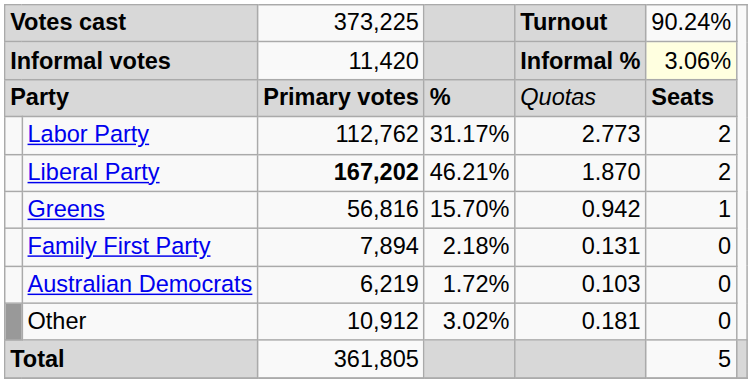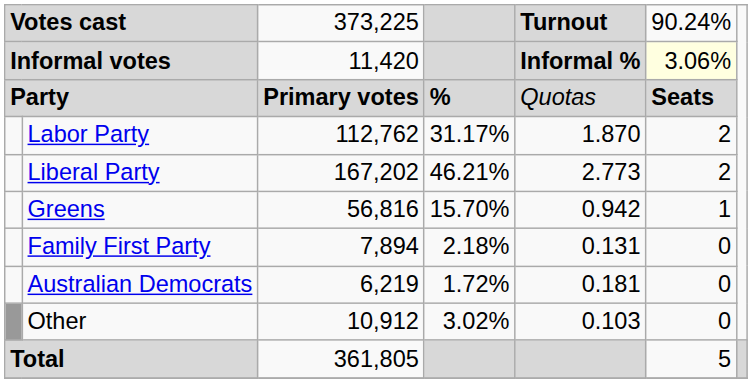(611, 135) 2.773 -> (611, 135) 1.870
(376, 172) bold -> (376, 172) normal
(611, 172) 1.870 -> (611, 172) 2.773
(611, 284) 0.103 -> (611, 284) 0.181
(611, 321) 0.181 -> (611, 321) 0.103
